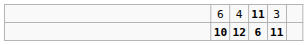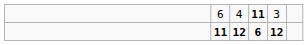(220, 32) 10 -> (220, 32) 11
(277, 32) 11 -> (277, 32) 12
